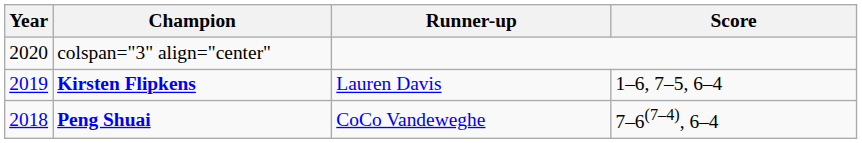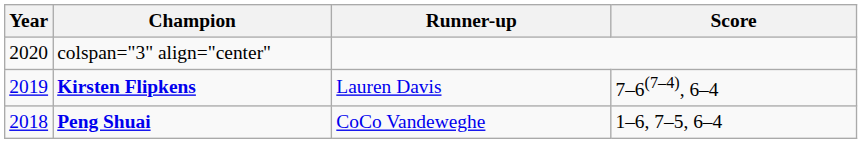(669, 85) 1–6, 7–5, 6–4 -> (667, 87) 7–6(7–4), 6–4
(667, 119) 7–6(7–4), 6–4 -> (669, 122) 1–6, 7–5, 6–4
